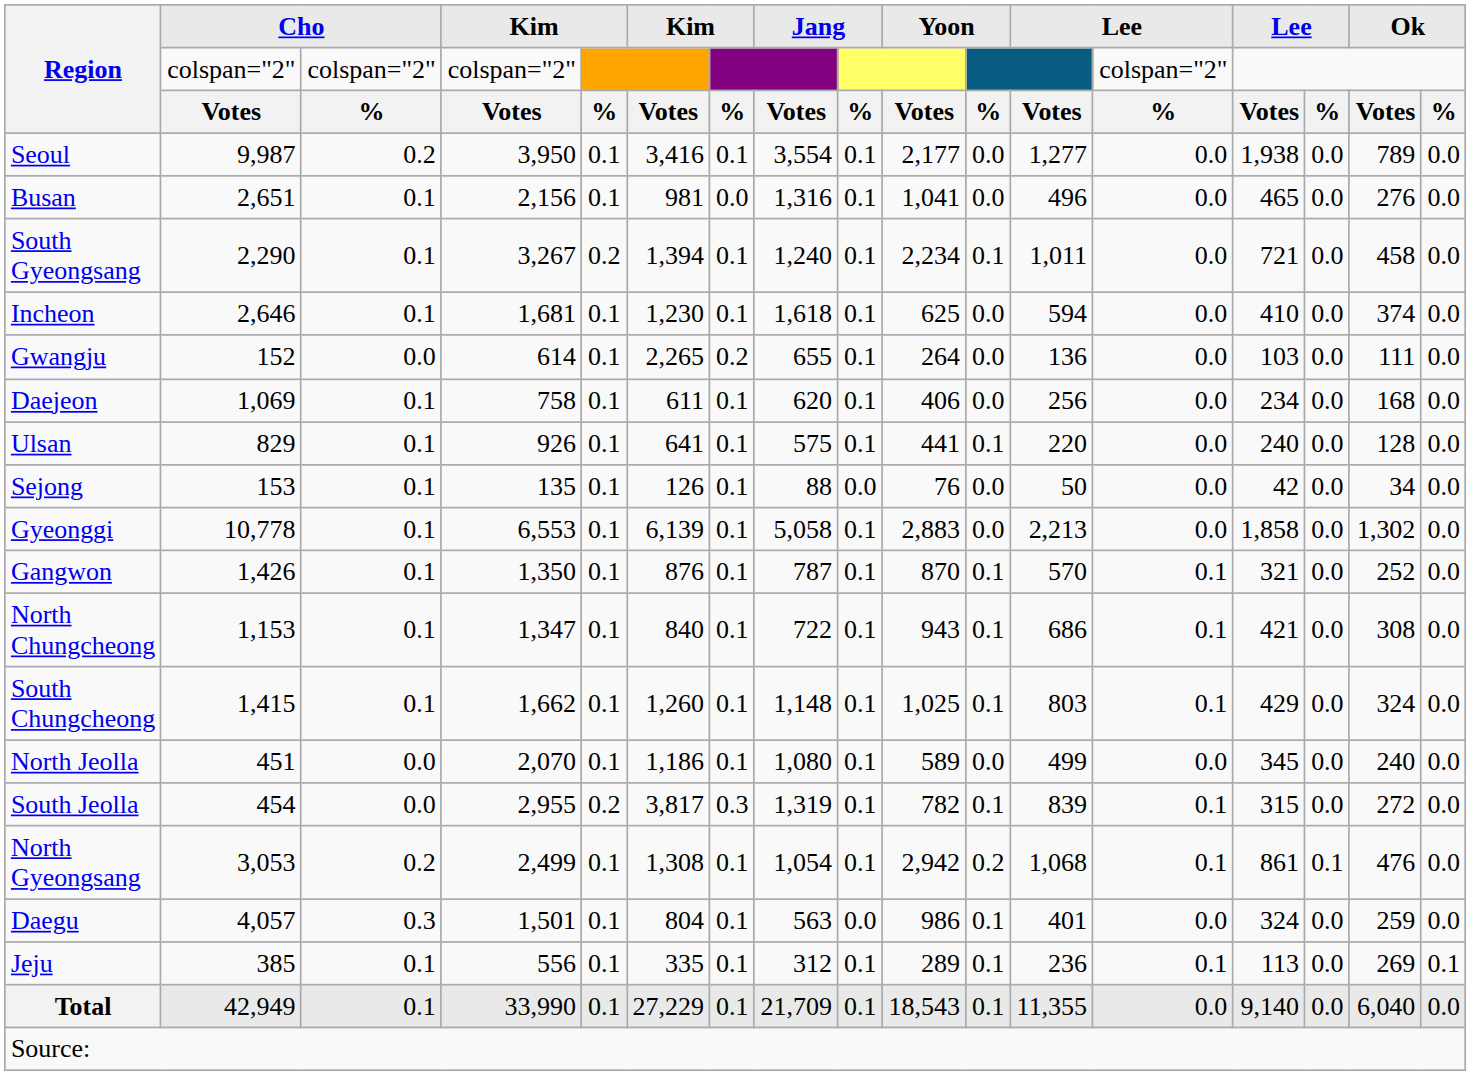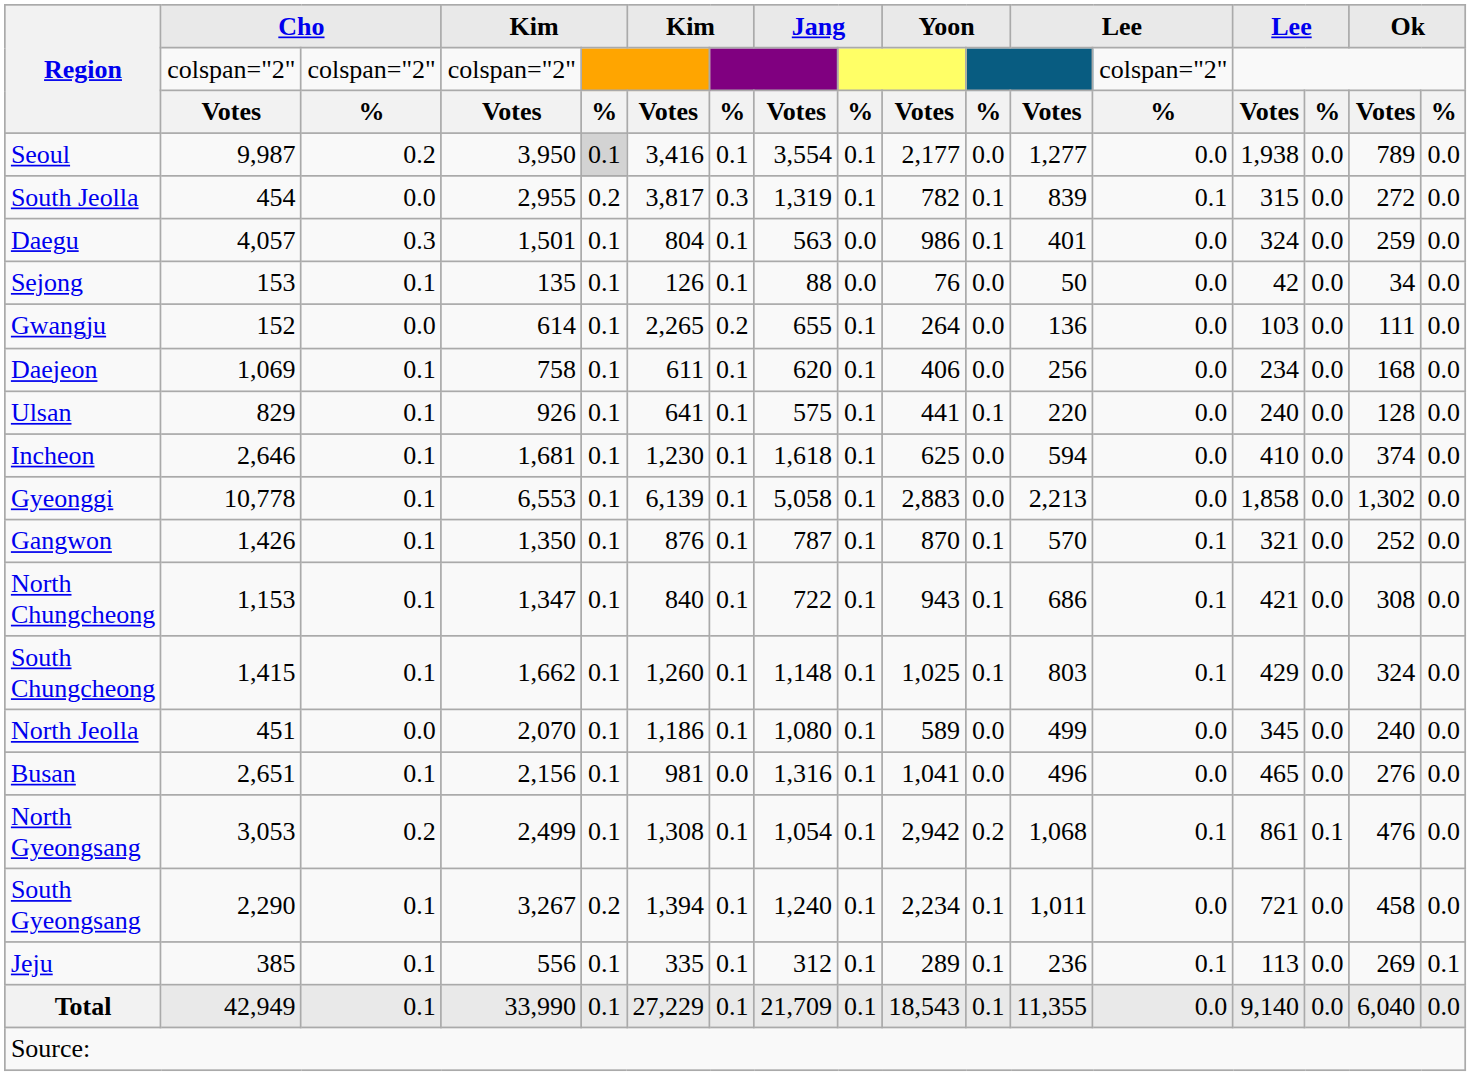(604, 154) no background -> (604, 154) lightgrey background
rows swapped: (43, 197) <-> (75, 804)
rows swapped: (45, 920) <-> (76, 255)
rows swapped: (53, 314) <-> (47, 485)
